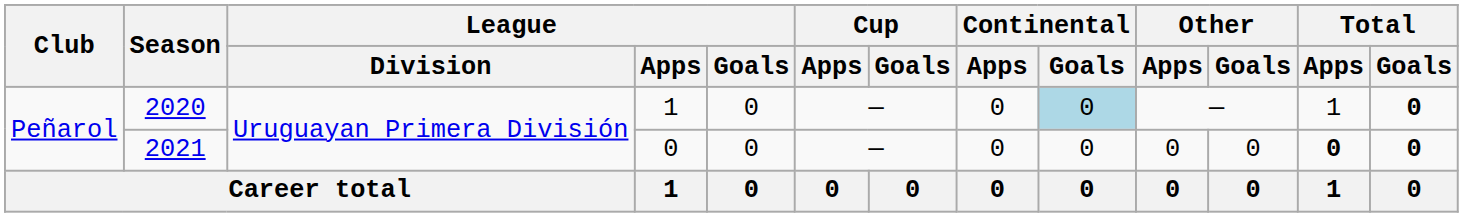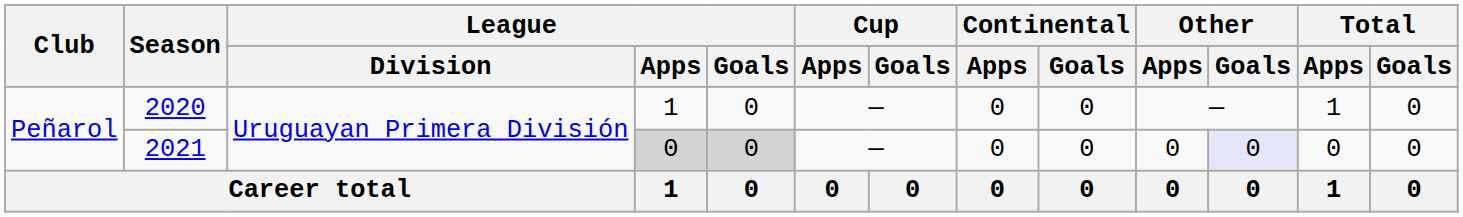(1087, 108) lightblue background -> (1087, 108) no background
(1414, 108) bold -> (1414, 108) normal
(671, 150) no background -> (671, 150) lightgrey background
(751, 150) no background -> (751, 150) lightgrey background
(1253, 150) no background -> (1253, 150) lavender background
(1334, 150) bold -> (1334, 150) normal
(1414, 150) bold -> (1414, 150) normal
